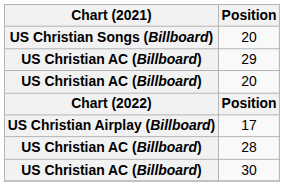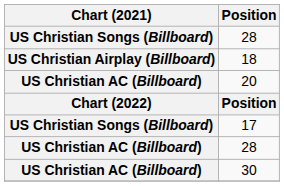(249, 37) 20 -> (249, 37) 28
(111, 59) US Christian AC (Billboard) -> (111, 59) US Christian Airplay (Billboard)
(249, 59) 29 -> (249, 59) 18
(111, 125) US Christian Airplay (Billboard) -> (111, 125) US Christian Songs (Billboard)
